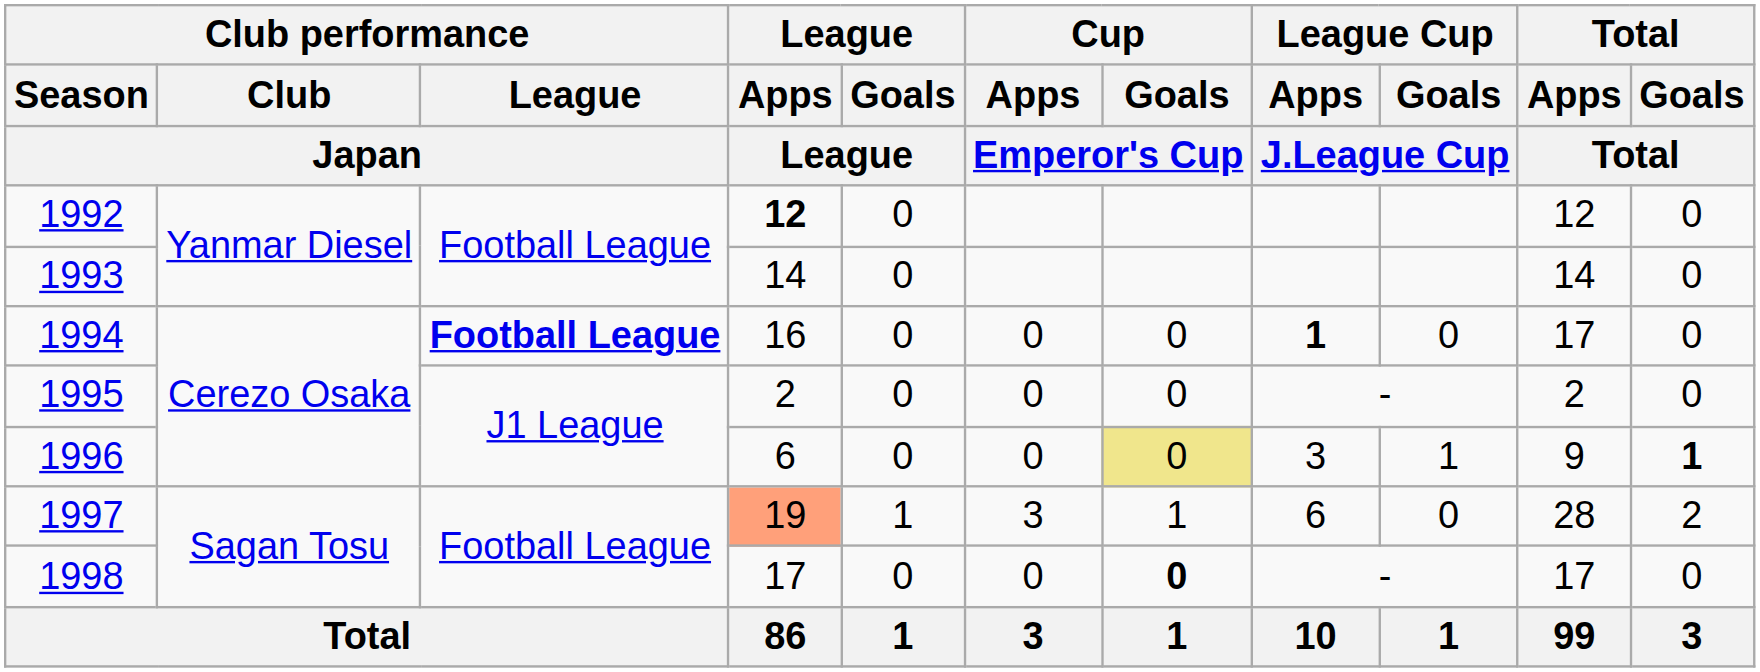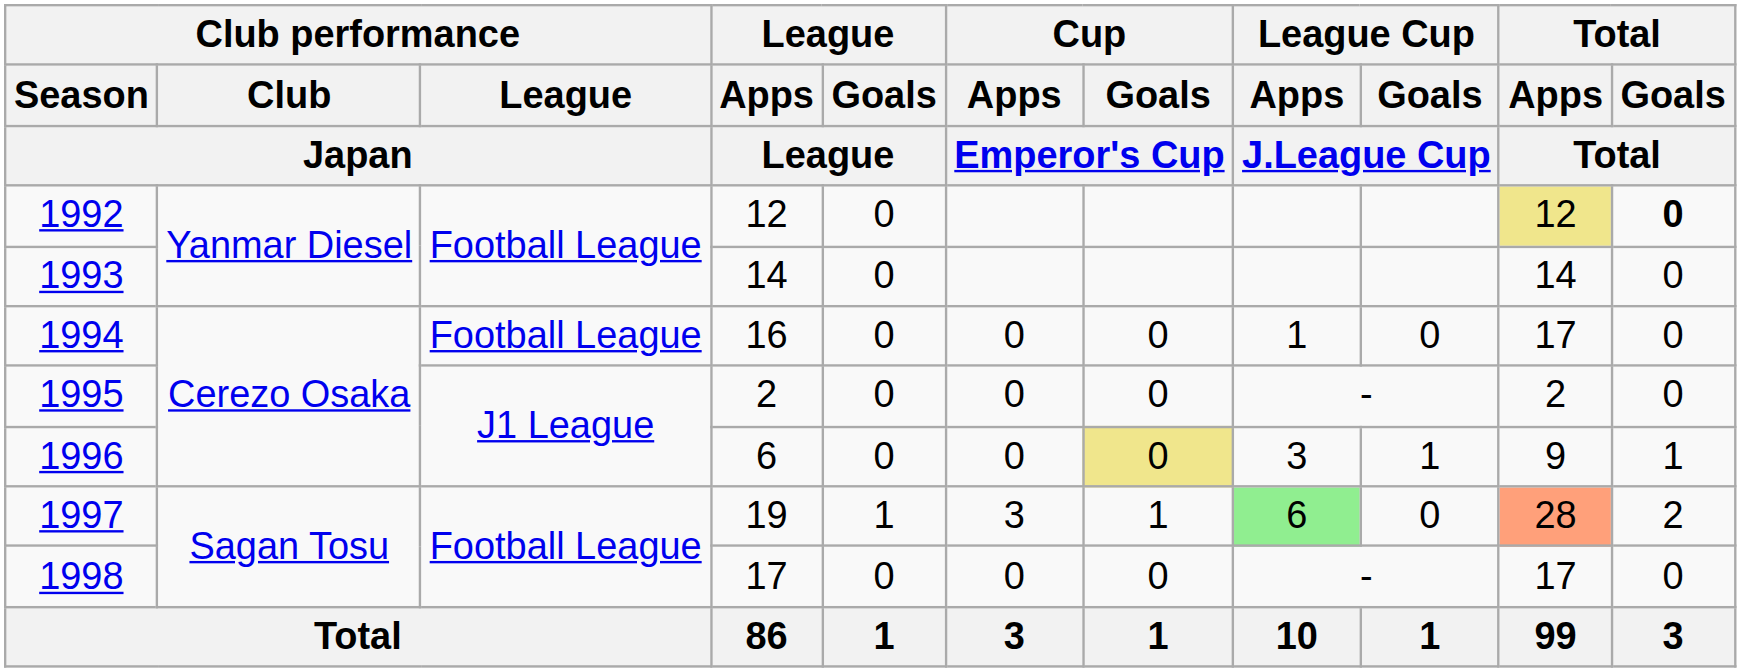(785, 214) bold -> (767, 214) normal
(1574, 214) no background -> (1556, 214) khaki background
(1692, 214) normal -> (1673, 214) bold
(575, 335) bold -> (566, 335) normal
(1316, 335) bold -> (1297, 335) normal
(1692, 455) bold -> (1673, 455) normal
(785, 515) lightsalmon background -> (767, 515) no background
(1316, 515) no background -> (1297, 515) lightgreen background
(1574, 515) no background -> (1556, 515) lightsalmon background
(1177, 575) bold -> (1158, 575) normal
